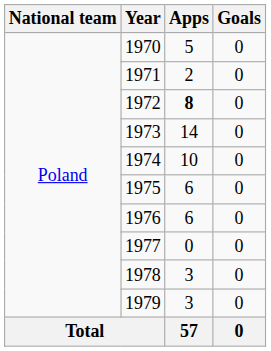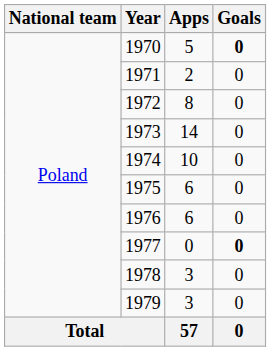(239, 47) normal -> (239, 47) bold
(189, 103) bold -> (189, 103) normal
(239, 246) normal -> (239, 246) bold
